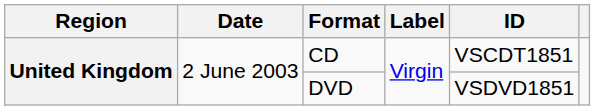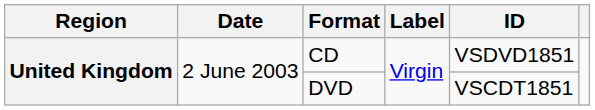(514, 54) VSCDT1851 -> (514, 54) VSDVD1851
(514, 88) VSDVD1851 -> (514, 88) VSCDT1851
